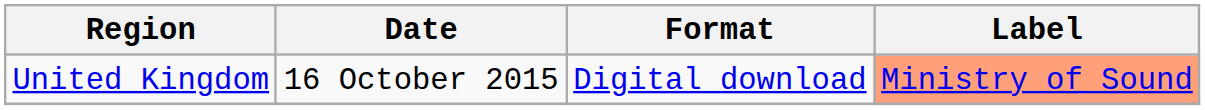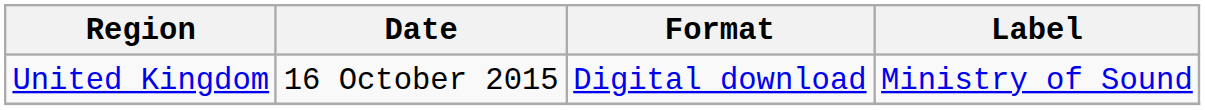(1037, 80) lightsalmon background -> (1037, 80) no background
